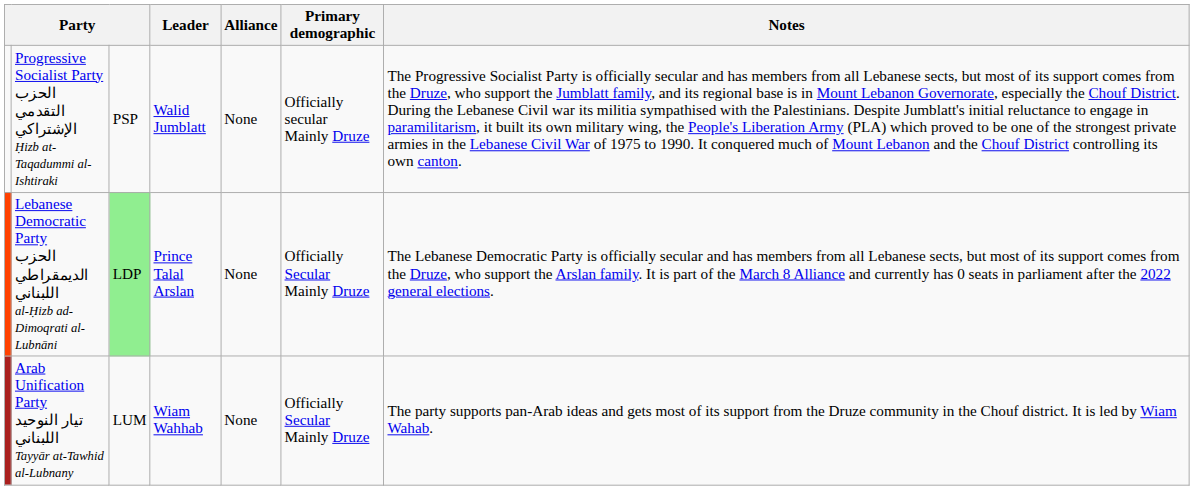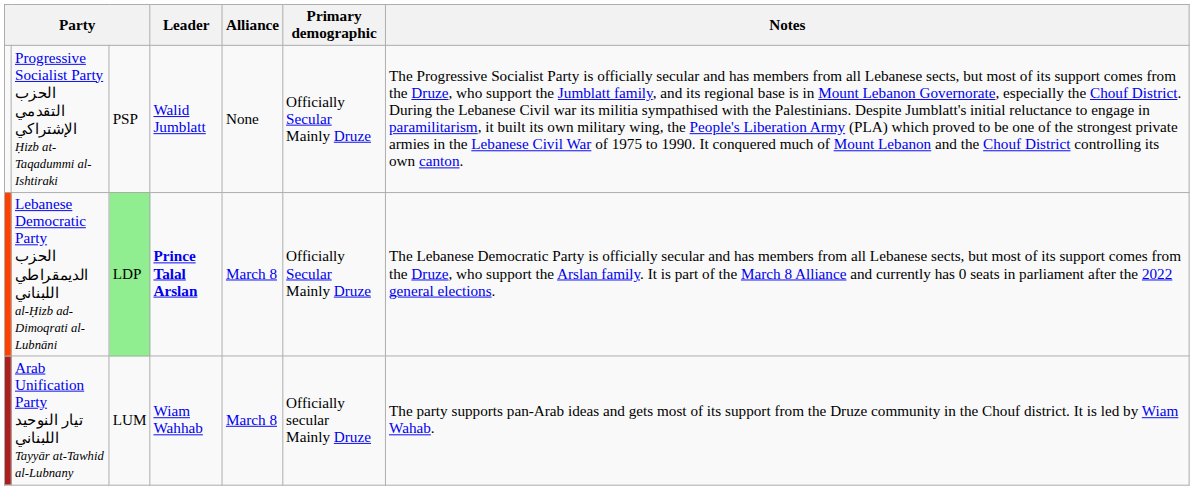(327, 119) Officially secular Mainly Druze -> (329, 119) Officially Secular Mainly Druze
(174, 274) normal -> (175, 274) bold
(241, 274) None -> (251, 274) March 8
(241, 420) None -> (251, 420) March 8
(327, 420) Officially Secular Mainly Druze -> (329, 420) Officially secular Mainly Druze
